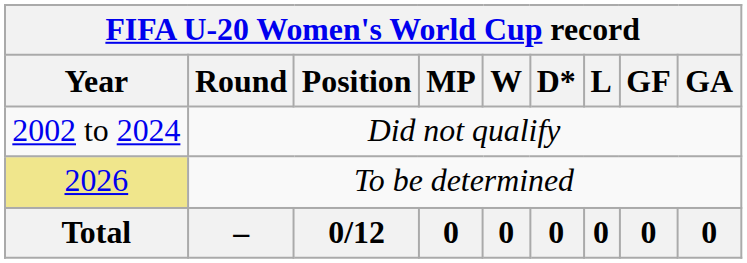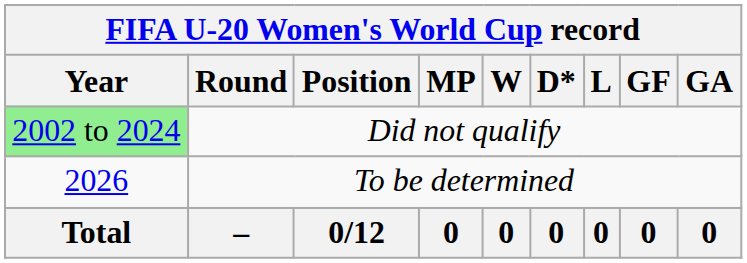(96, 130) no background -> (96, 130) lightgreen background
(96, 181) khaki background -> (96, 181) no background
